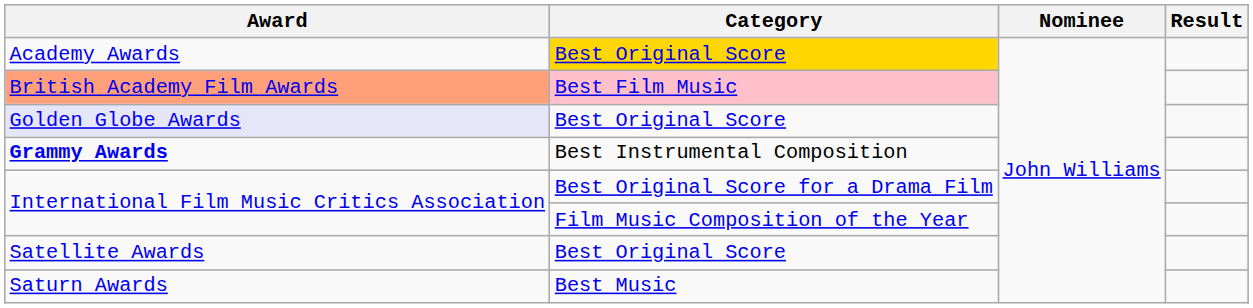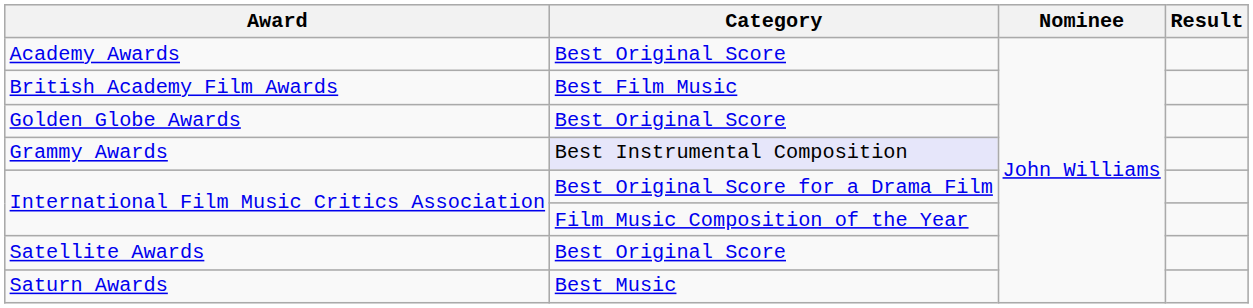(670, 54) gold background -> (670, 54) no background
(174, 87) lightsalmon background -> (174, 87) no background
(646, 87) pink background -> (646, 87) no background
(125, 120) lavender background -> (125, 120) no background
(89, 154) bold -> (89, 154) normal
(731, 154) no background -> (731, 154) lavender background
